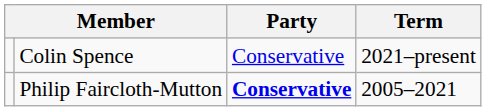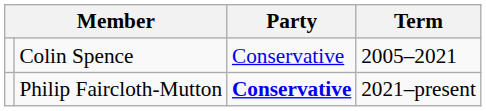(418, 55) 2021–present -> (409, 55) 2005–2021
(409, 88) 2005–2021 -> (418, 88) 2021–present
